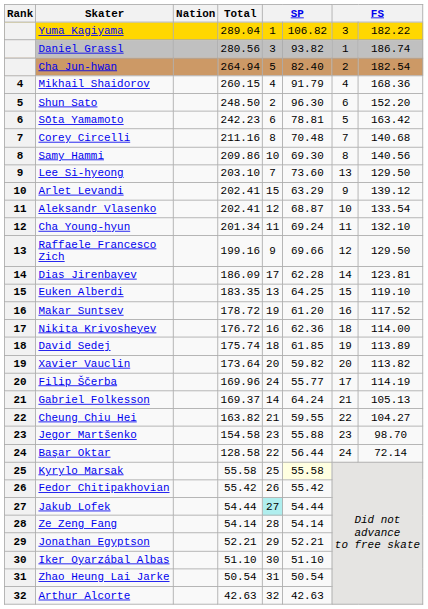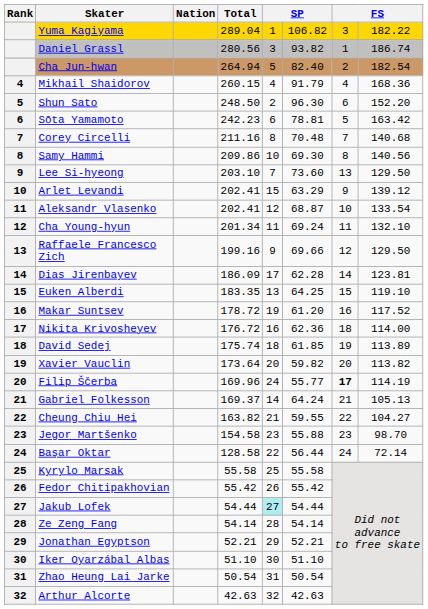(345, 382) normal -> (345, 382) bold
(307, 471) lightyellow background -> (307, 471) no background
